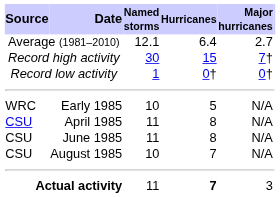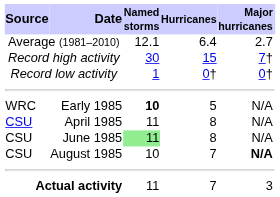(152, 106) normal -> (152, 106) bold
(153, 138) no background -> (153, 138) lightgreen background
(262, 154) normal -> (262, 154) bold
(213, 186) bold -> (213, 186) normal
